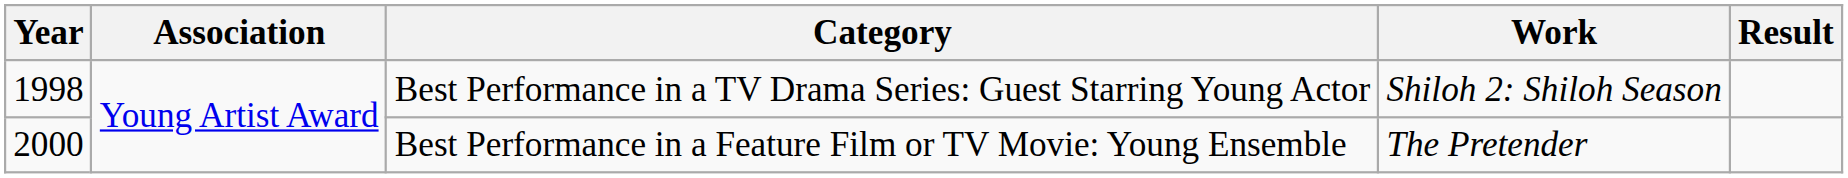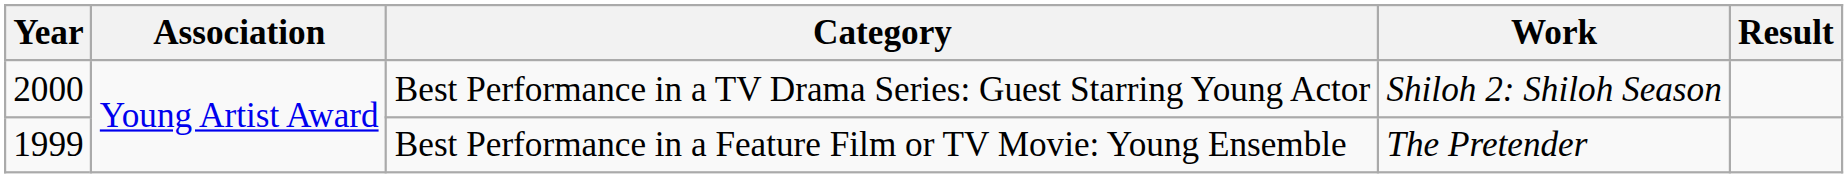(48, 88) 1998 -> (48, 88) 2000
(48, 144) 2000 -> (48, 144) 1999
